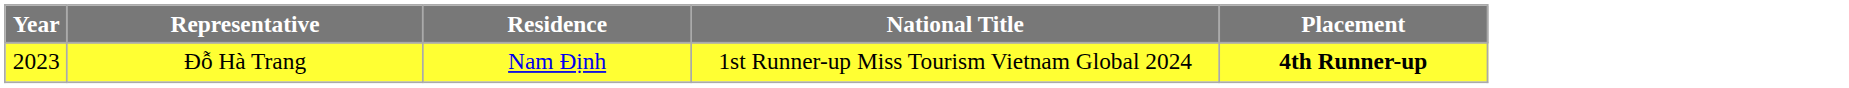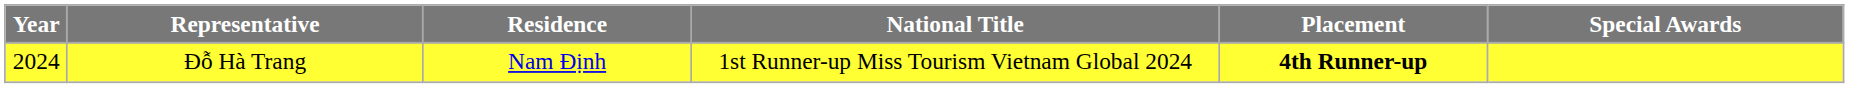+ column: (1665, 23)
(36, 61) 2023 -> (36, 61) 2024
